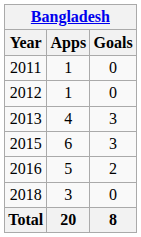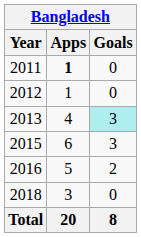(68, 67) normal -> (68, 67) bold
(113, 118) no background -> (113, 118) paleturquoise background
